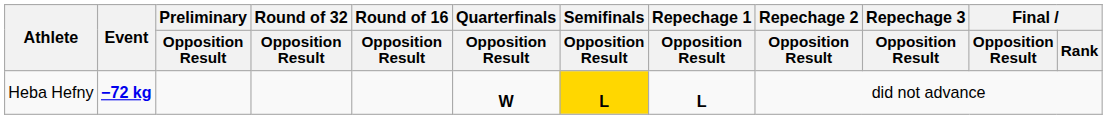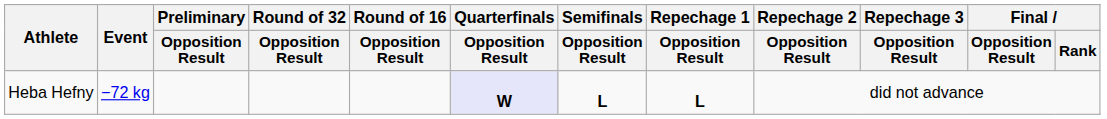(126, 93) bold -> (125, 93) normal
(506, 102) no background -> (504, 102) lavender background
(604, 102) gold background -> (602, 102) no background
